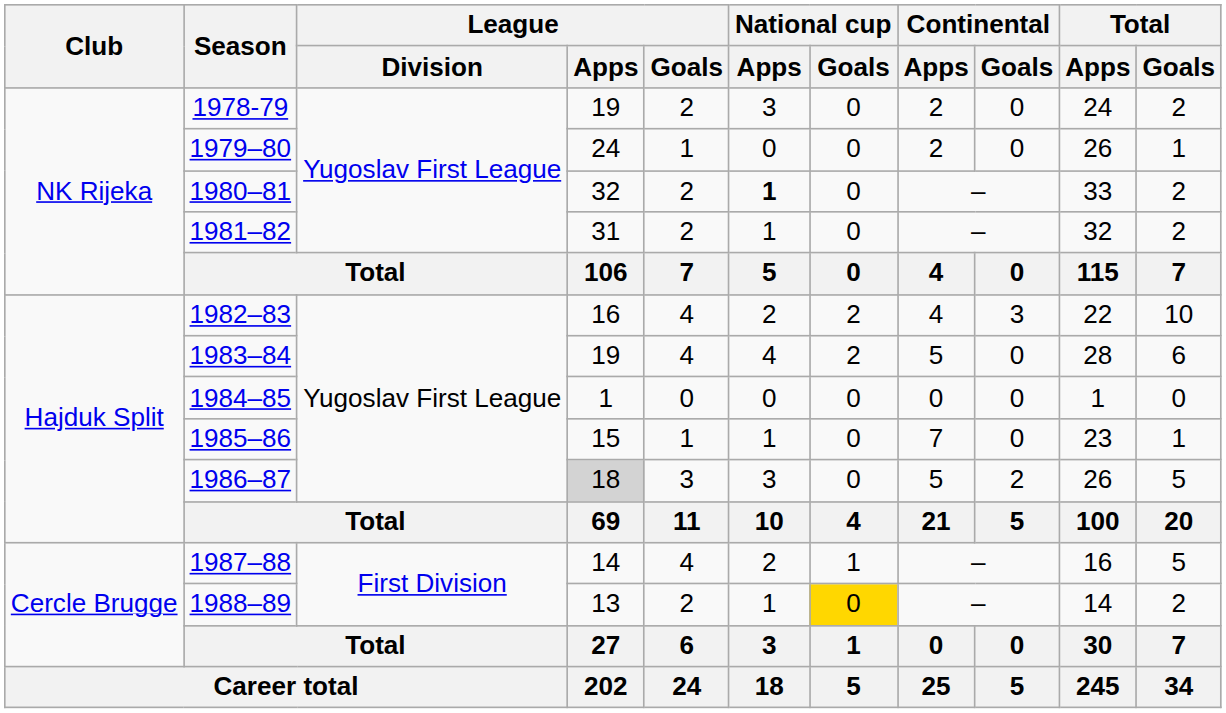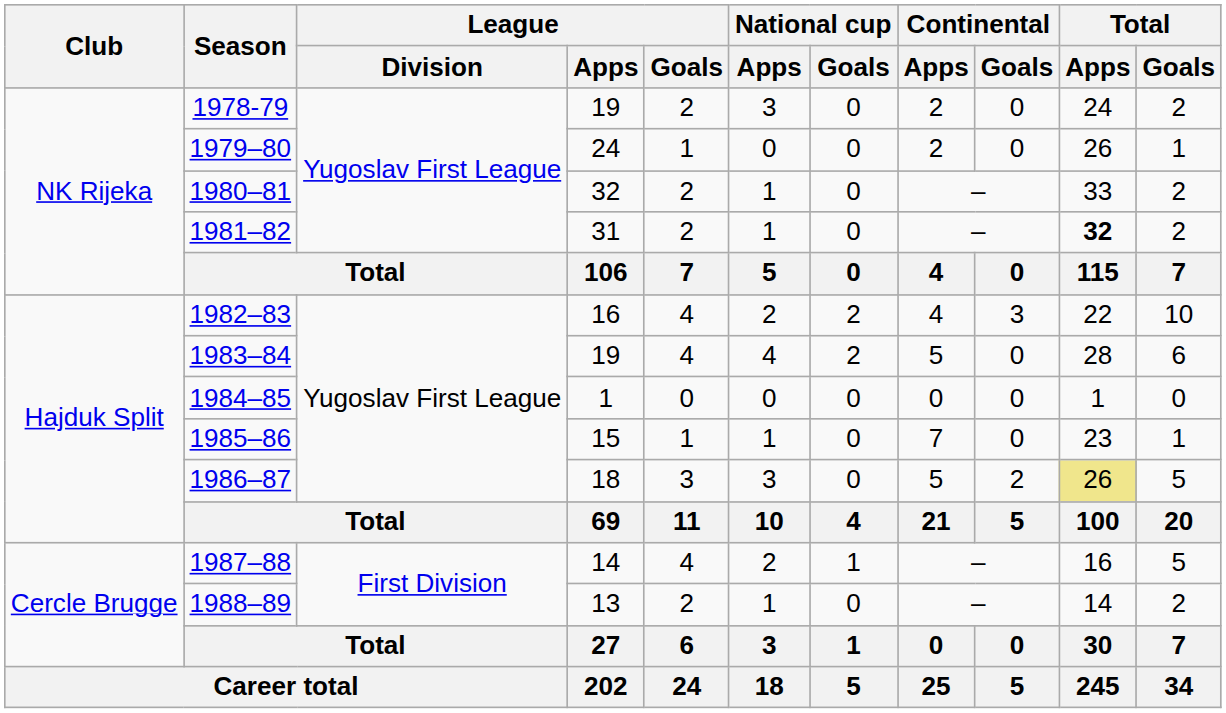(769, 190) bold -> (769, 190) normal
(1098, 231) normal -> (1098, 231) bold
(606, 480) lightgrey background -> (606, 480) no background
(1098, 480) no background -> (1098, 480) khaki background
(853, 604) gold background -> (853, 604) no background
